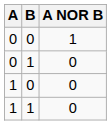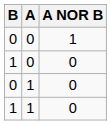columns swapped: (13, 16) <-> (30, 16)
